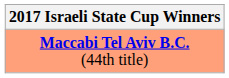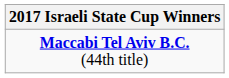(115, 51) lightsalmon background -> (115, 51) no background
